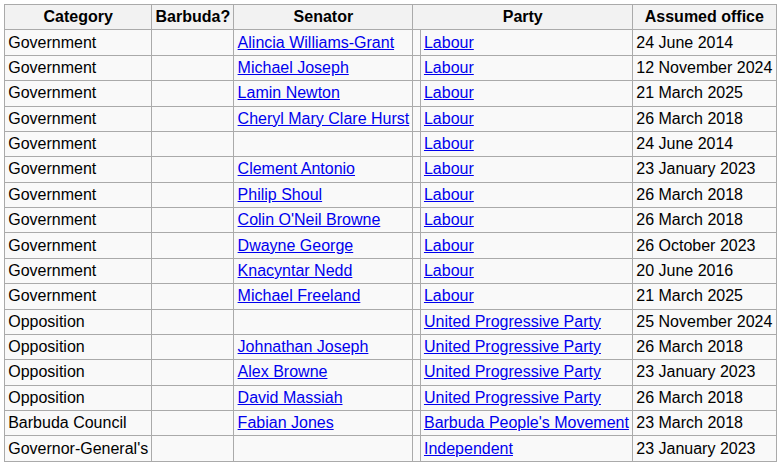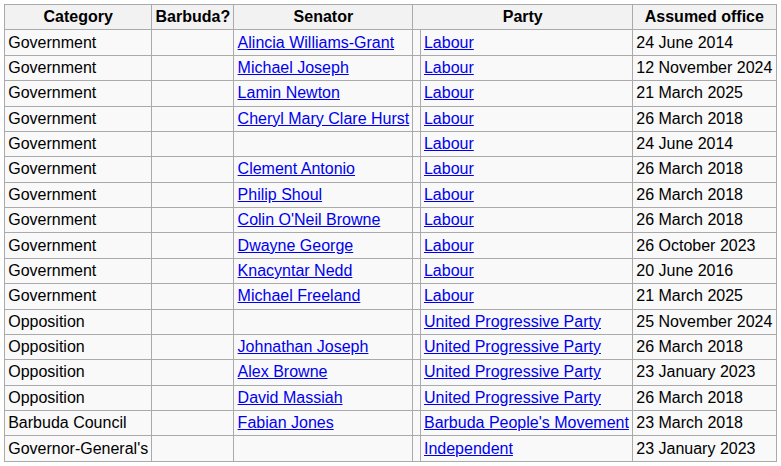(696, 169) 23 January 2023 -> (690, 169) 26 March 2018
